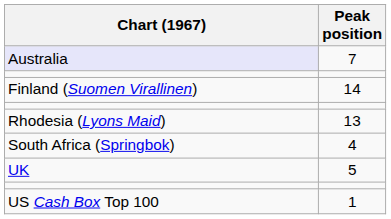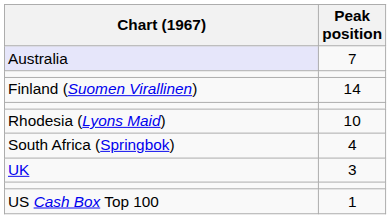(352, 121) 13 -> (352, 121) 10
(352, 169) 5 -> (352, 169) 3
